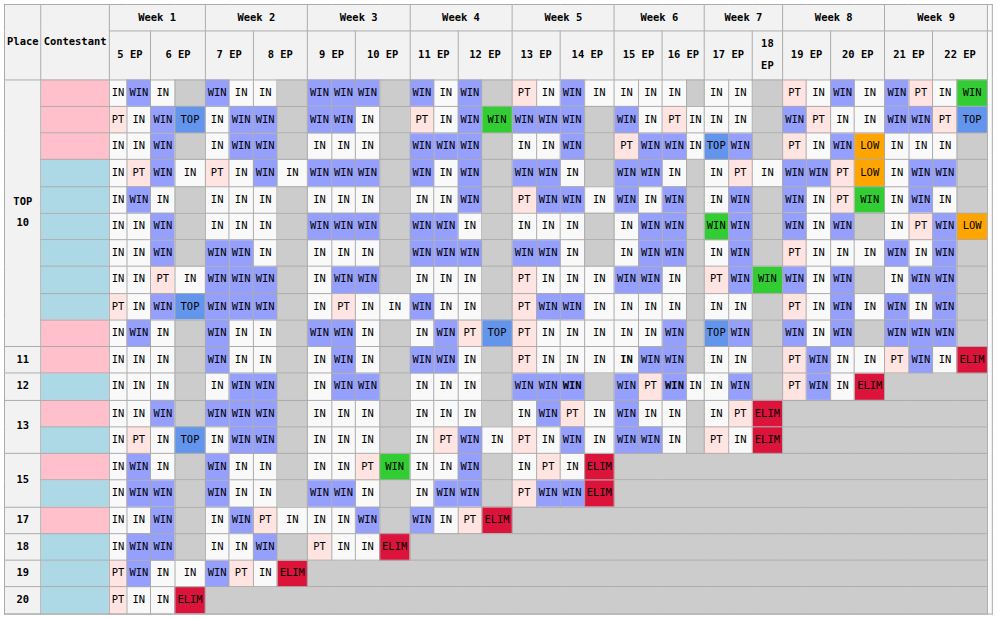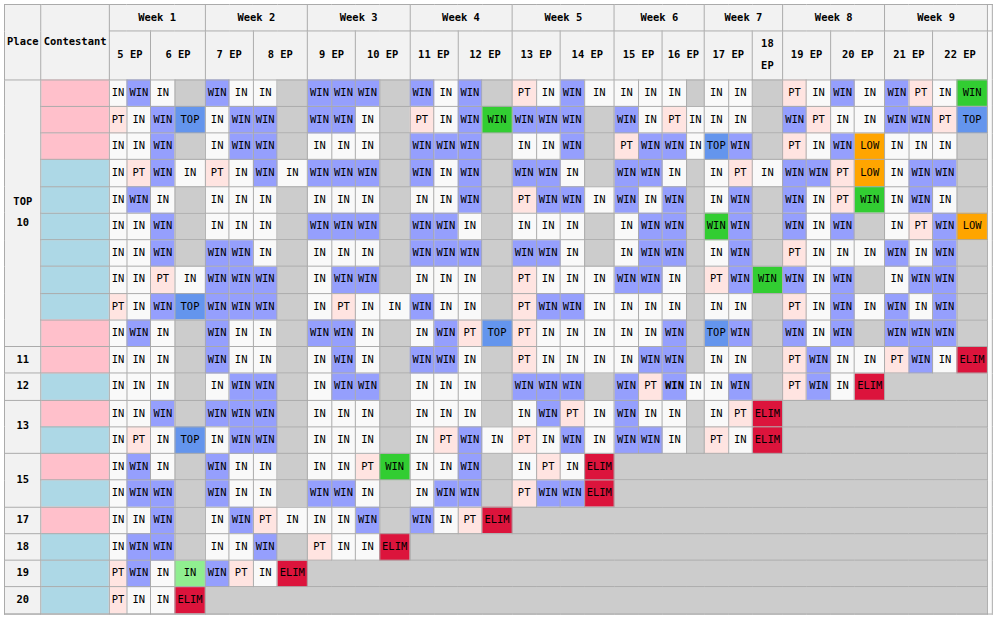(626, 359) bold -> (626, 359) normal
(572, 386) bold -> (572, 386) normal
(190, 573) no background -> (190, 573) lightgreen background
